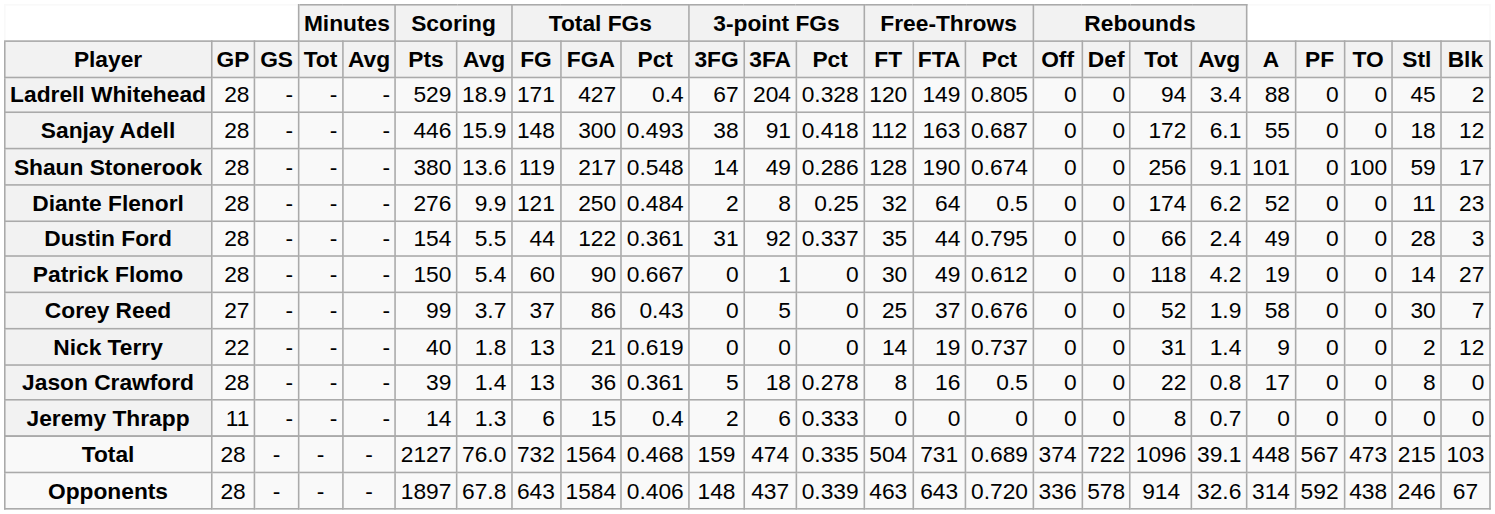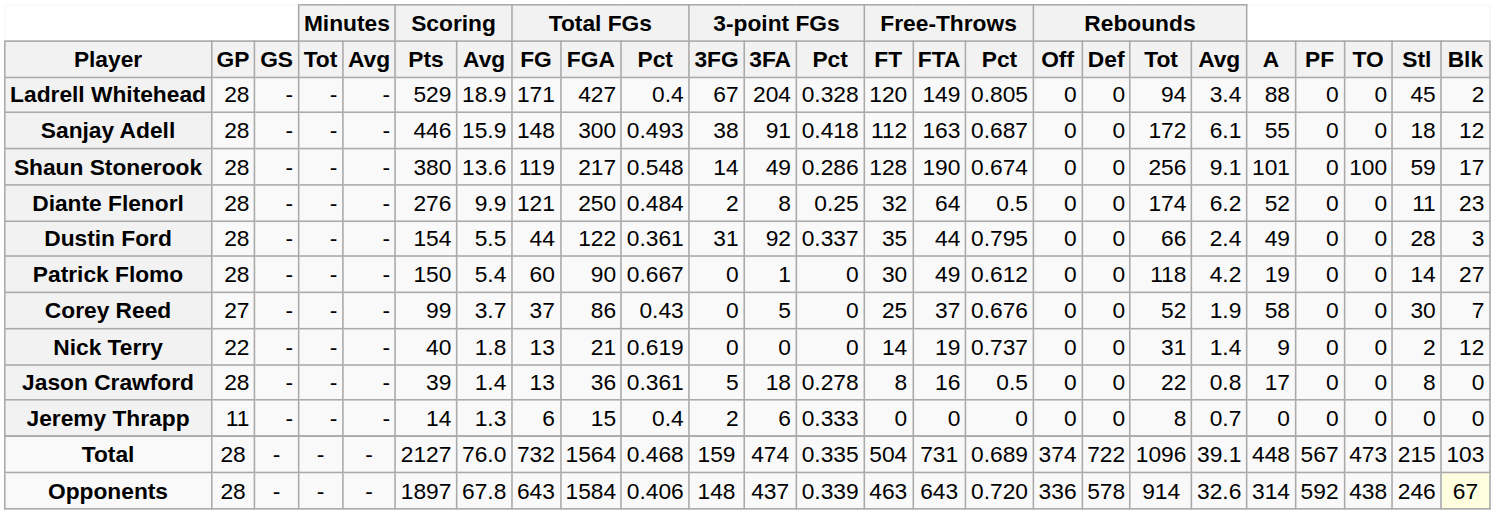(1465, 490) no background -> (1465, 490) lightyellow background
